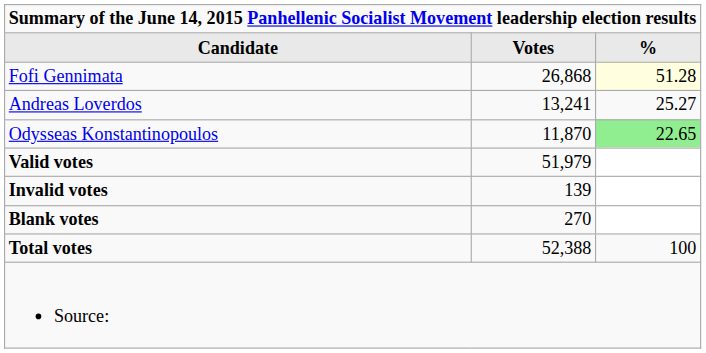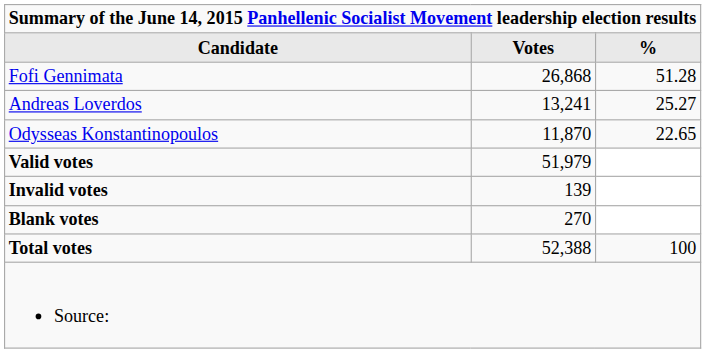(676, 76) lightyellow background -> (676, 76) no background
(676, 133) lightgreen background -> (676, 133) no background
